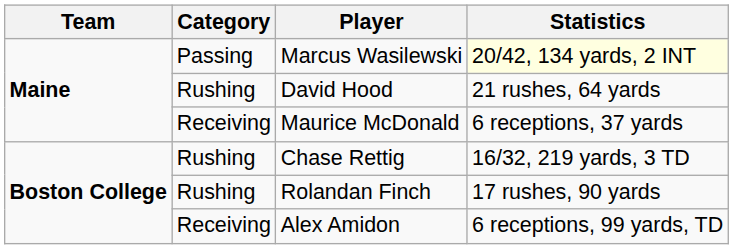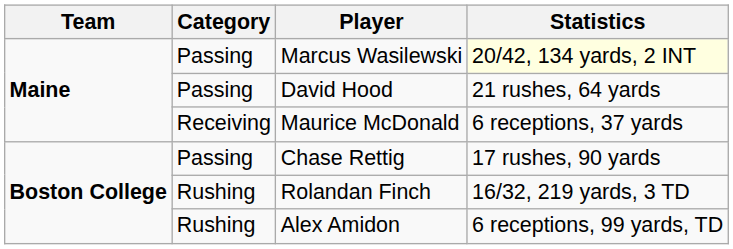(216, 89) Rushing -> (215, 89) Passing
(216, 157) Rushing -> (215, 157) Passing
(581, 157) 16/32, 219 yards, 3 TD -> (566, 157) 17 rushes, 90 yards
(566, 191) 17 rushes, 90 yards -> (581, 191) 16/32, 219 yards, 3 TD
(224, 225) Receiving -> (216, 225) Rushing
